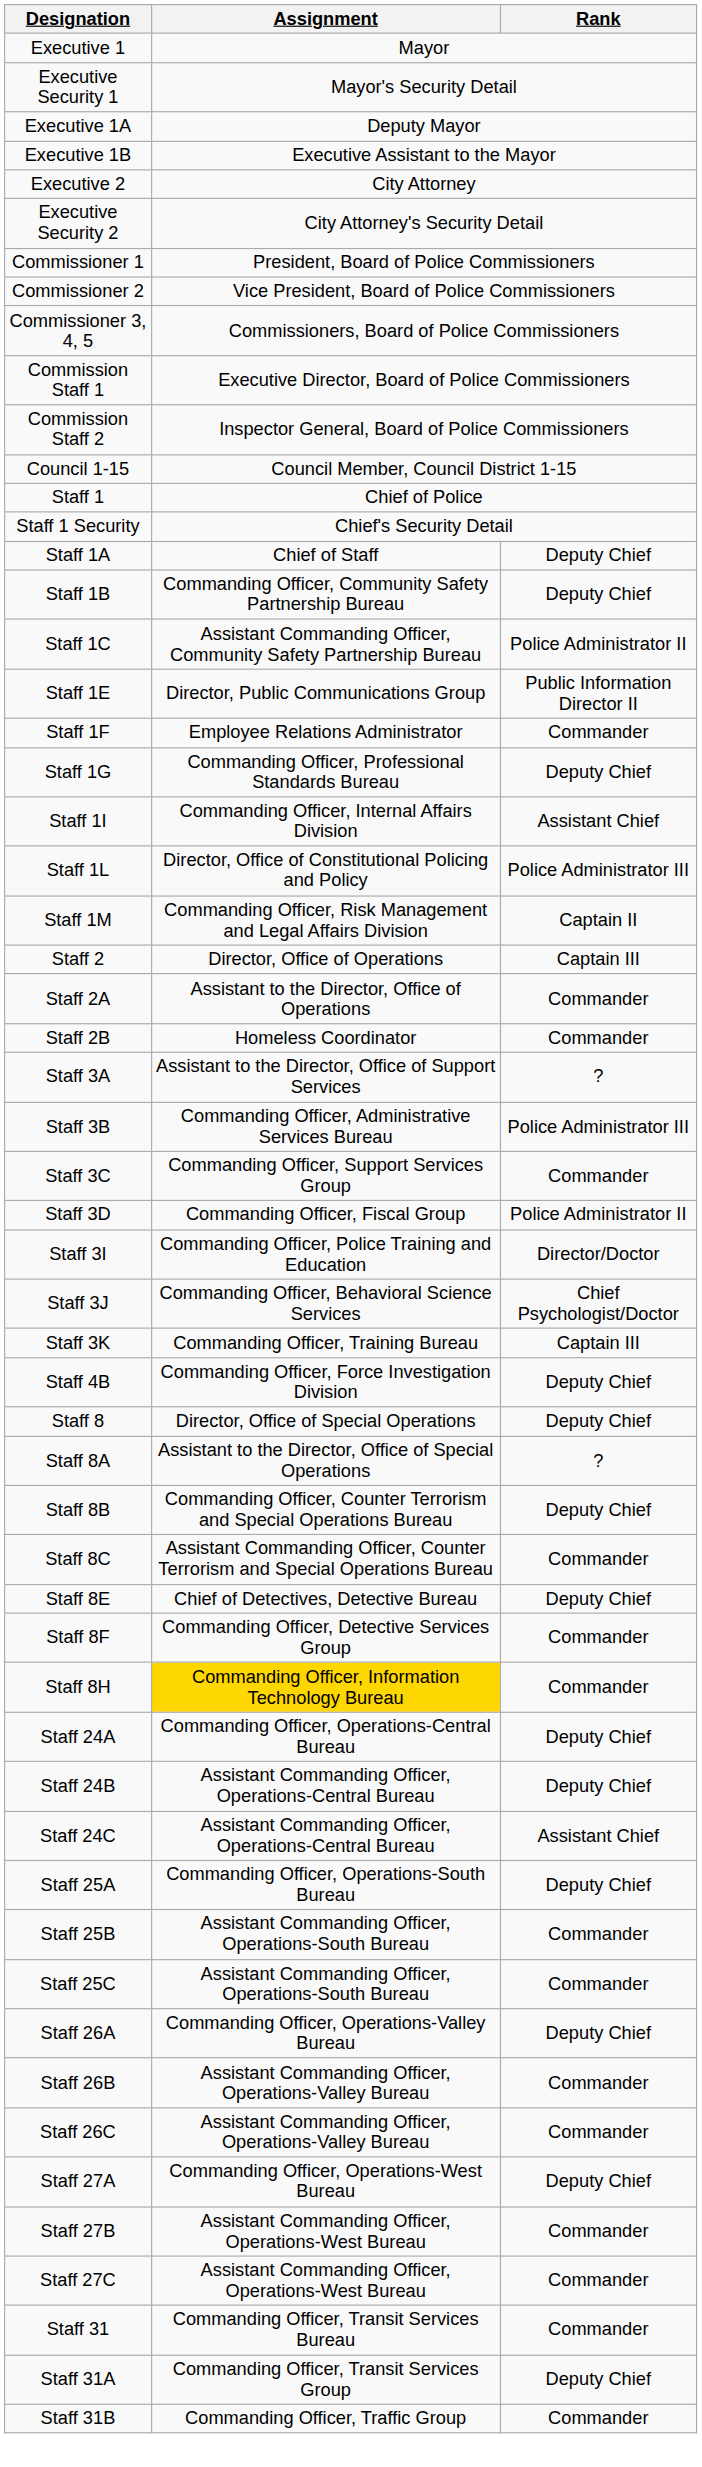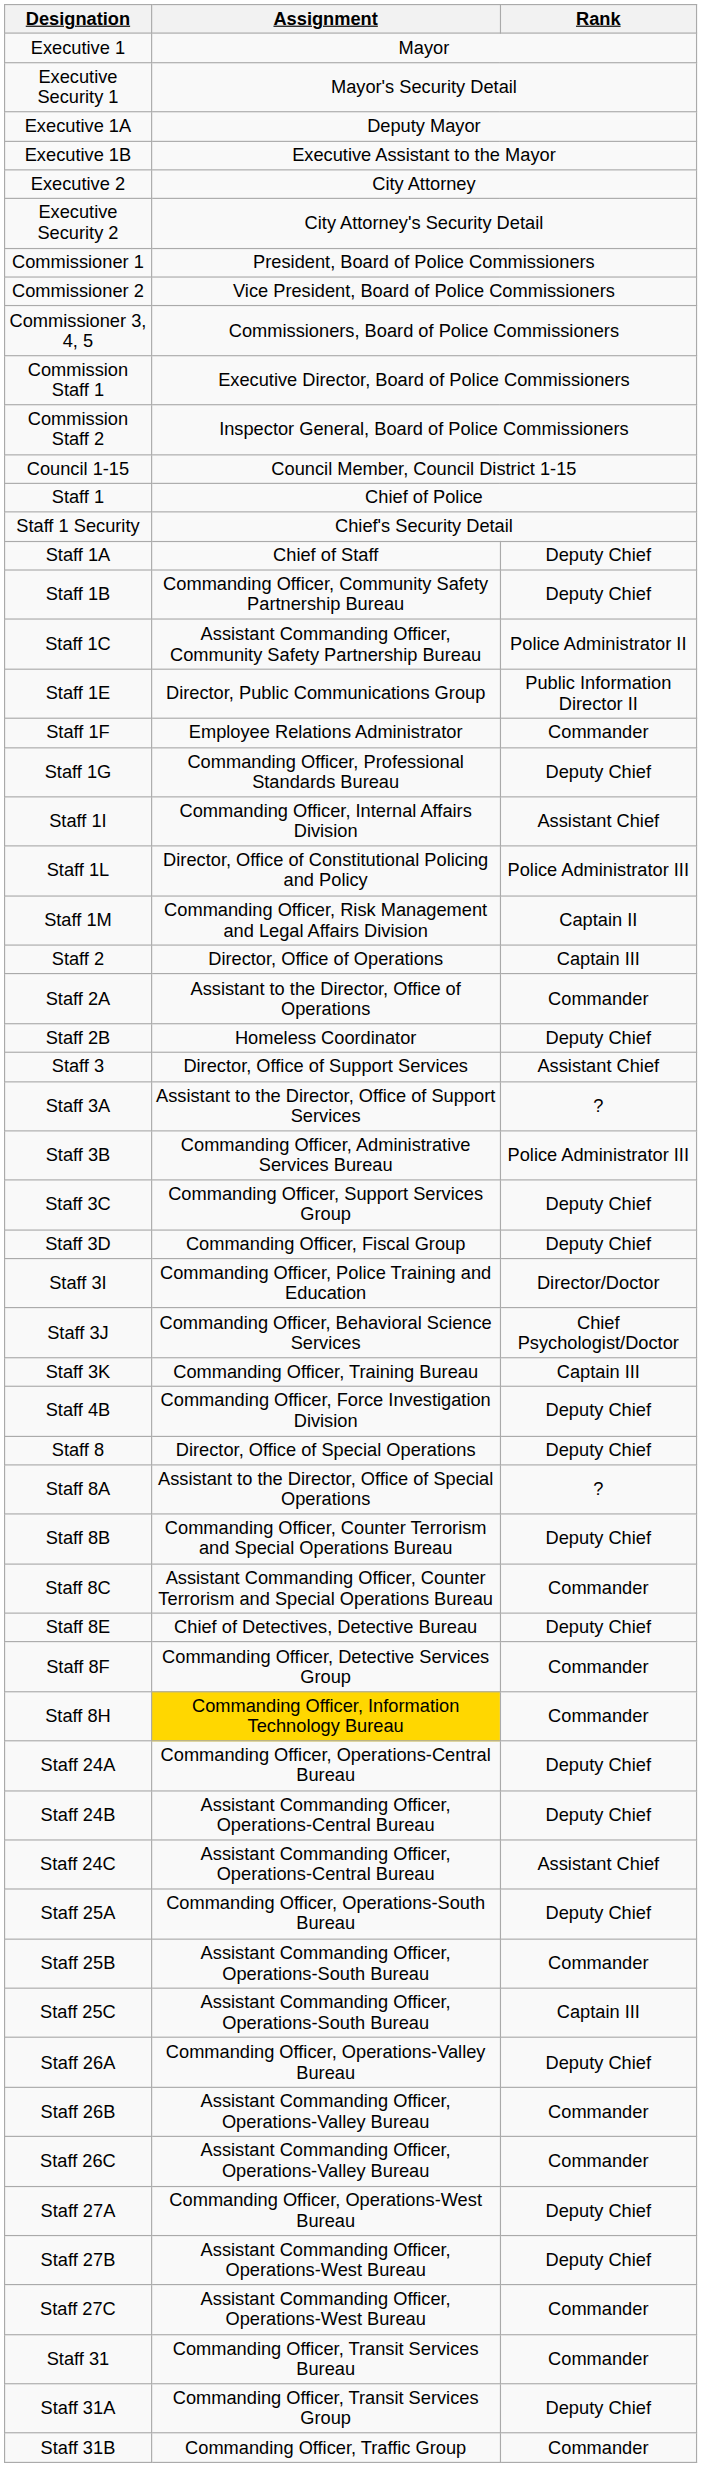(598, 1037) Commander -> (598, 1037) Deputy Chief
+ row: (78, 1066)
(598, 1175) Commander -> (598, 1204) Deputy Chief
(598, 1215) Police Administrator II -> (598, 1244) Deputy Chief
(598, 1983) Commander -> (598, 2012) Captain III
(598, 2231) Commander -> (598, 2260) Deputy Chief
